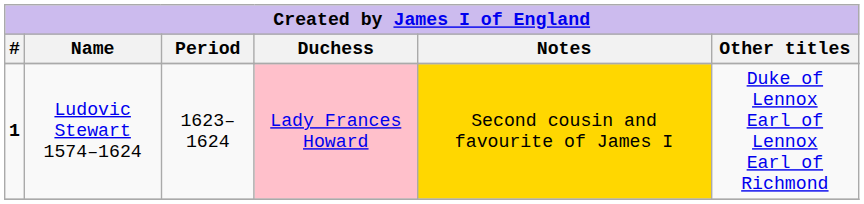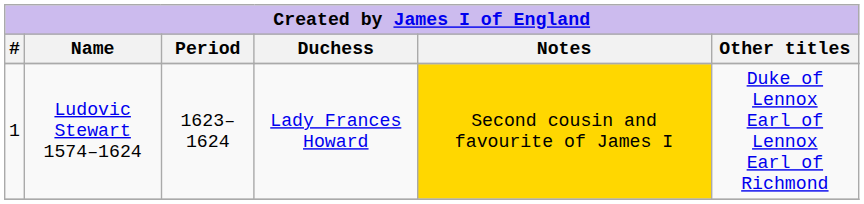(14, 131) bold -> (14, 131) normal
(336, 131) pink background -> (336, 131) no background
